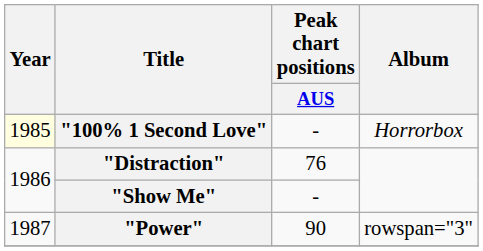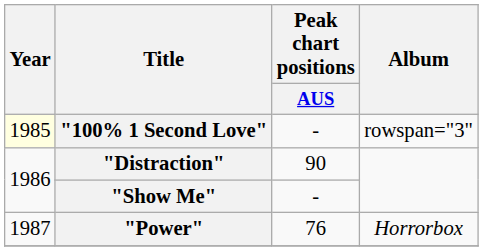(419, 130) Horrorbox -> (419, 130) rowspan="3"
(316, 163) 76 -> (316, 163) 90
(316, 228) 90 -> (316, 228) 76
(419, 228) rowspan="3" -> (419, 228) Horrorbox
